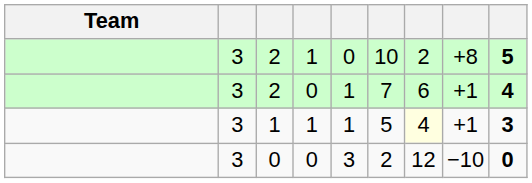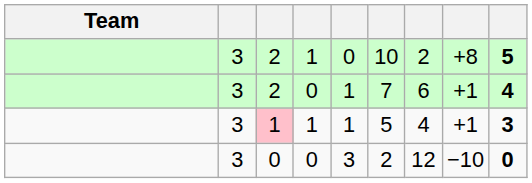(275, 125) no background -> (275, 125) pink background
(423, 125) lightyellow background -> (423, 125) no background
